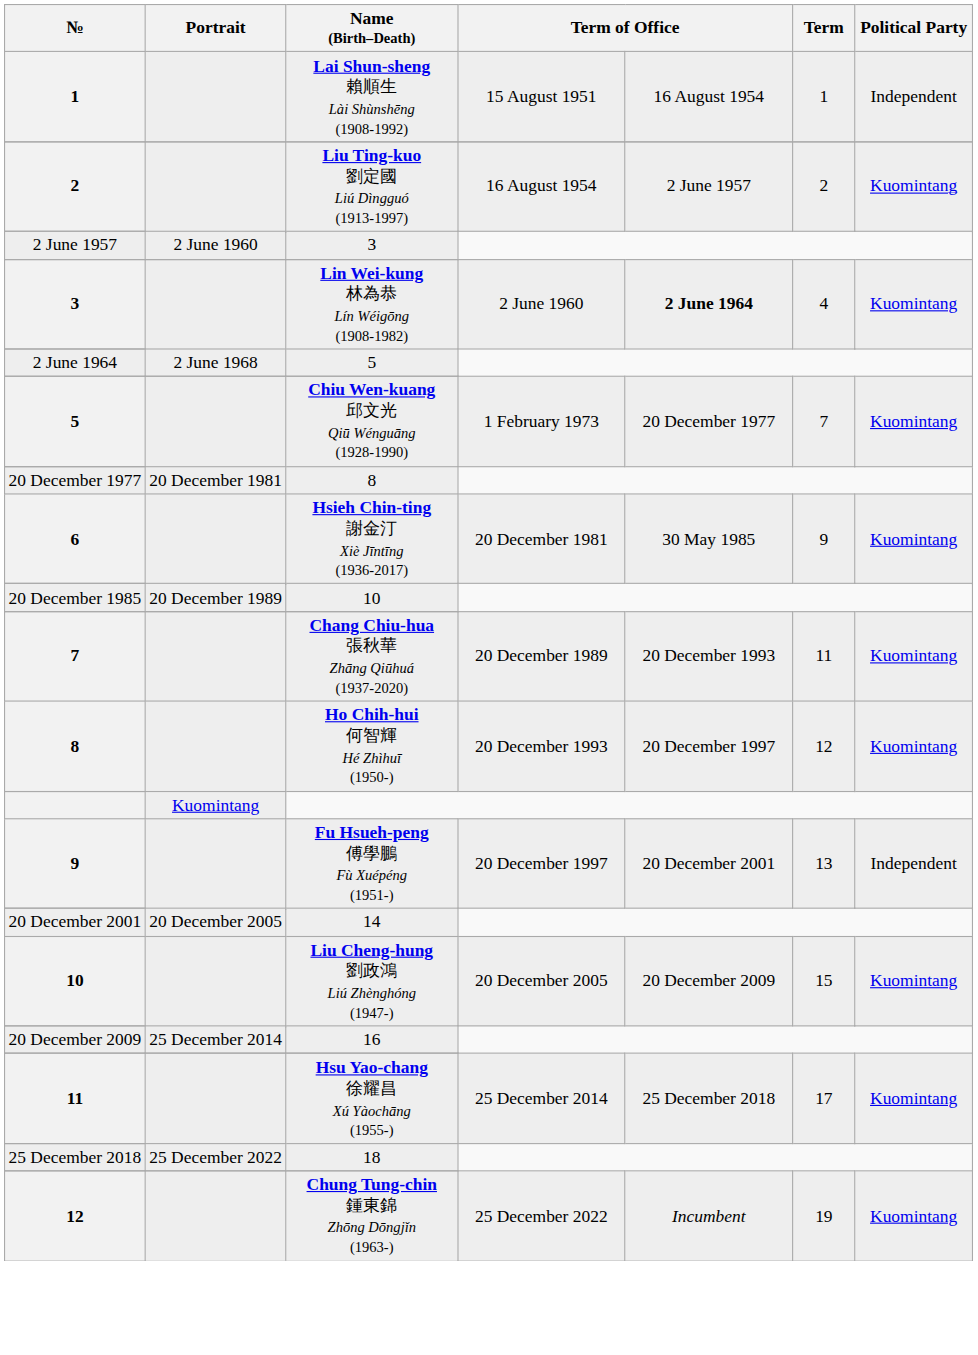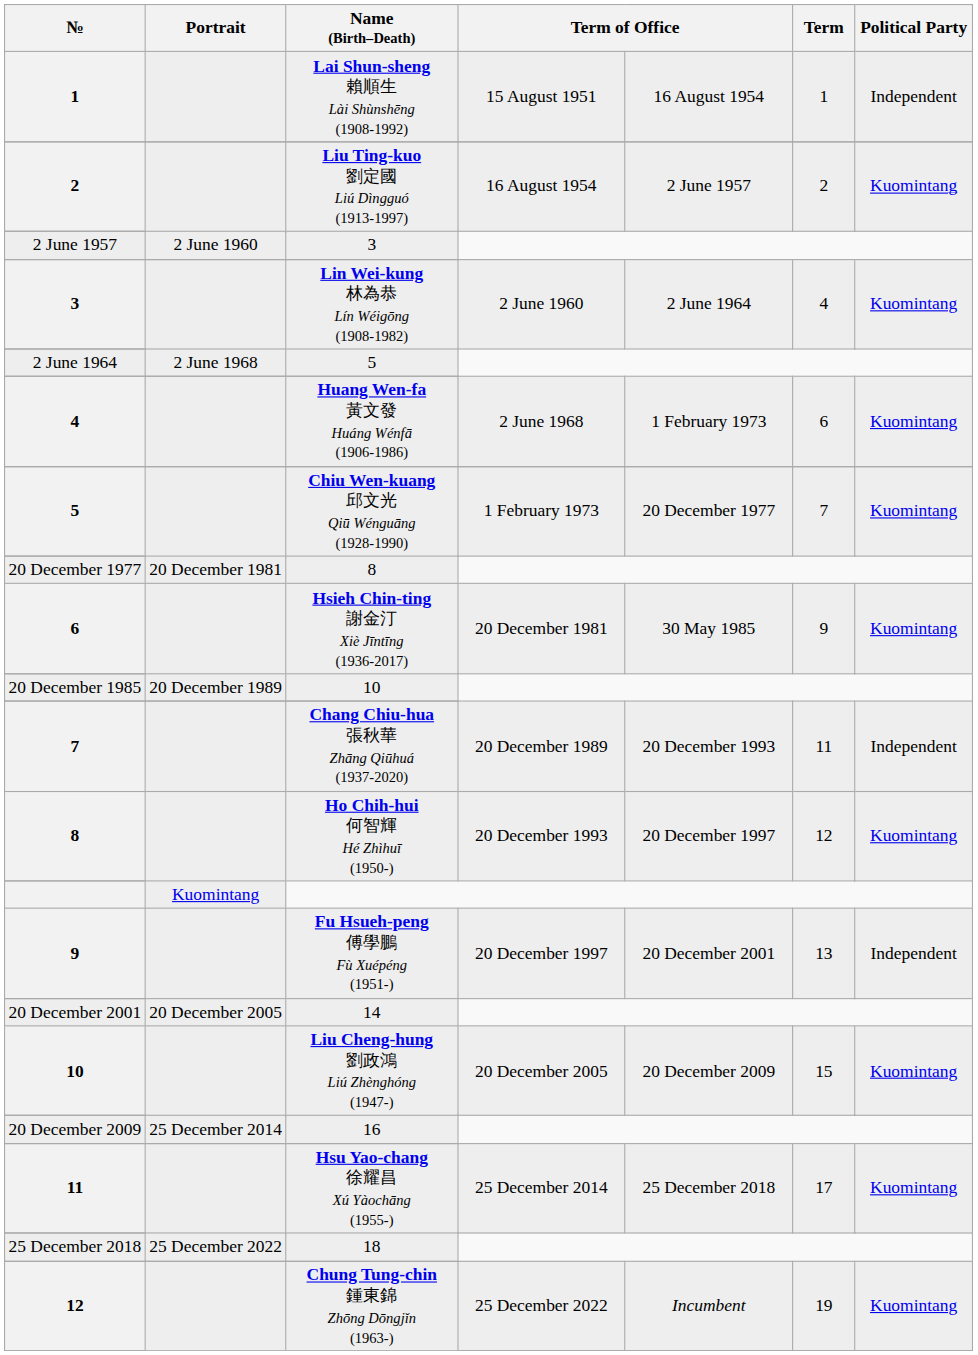(709, 303) bold -> (709, 303) normal
+ row: (75, 421)
(914, 656) Kuomintang -> (914, 746) Independent
